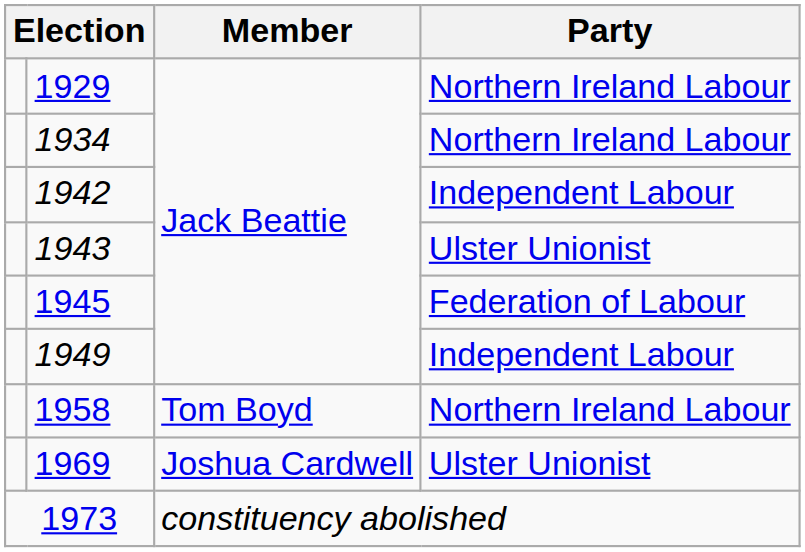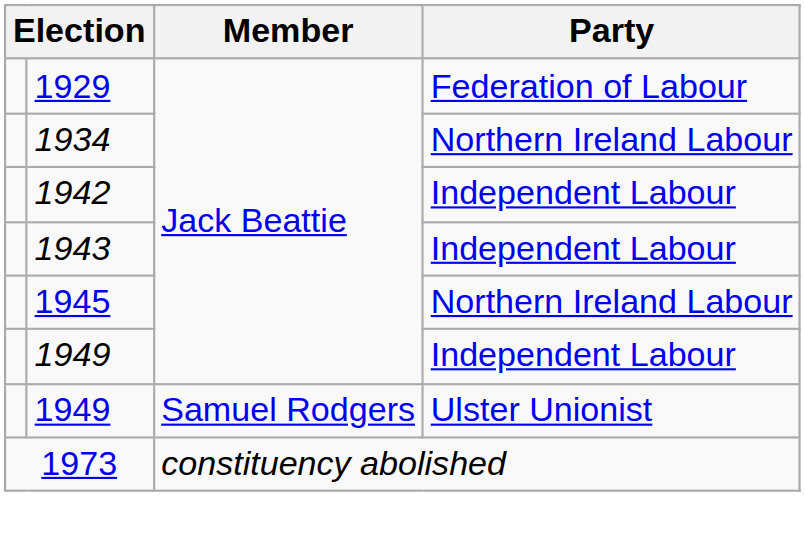(610, 85) Northern Ireland Labour -> (589, 85) Federation of Labour
(540, 247) Ulster Unionist -> (583, 247) Independent Labour
(587, 301) Federation of Labour -> (612, 301) Northern Ireland Labour
+ row: (73, 409)
- row: (73, 409)
- row: (73, 463)
